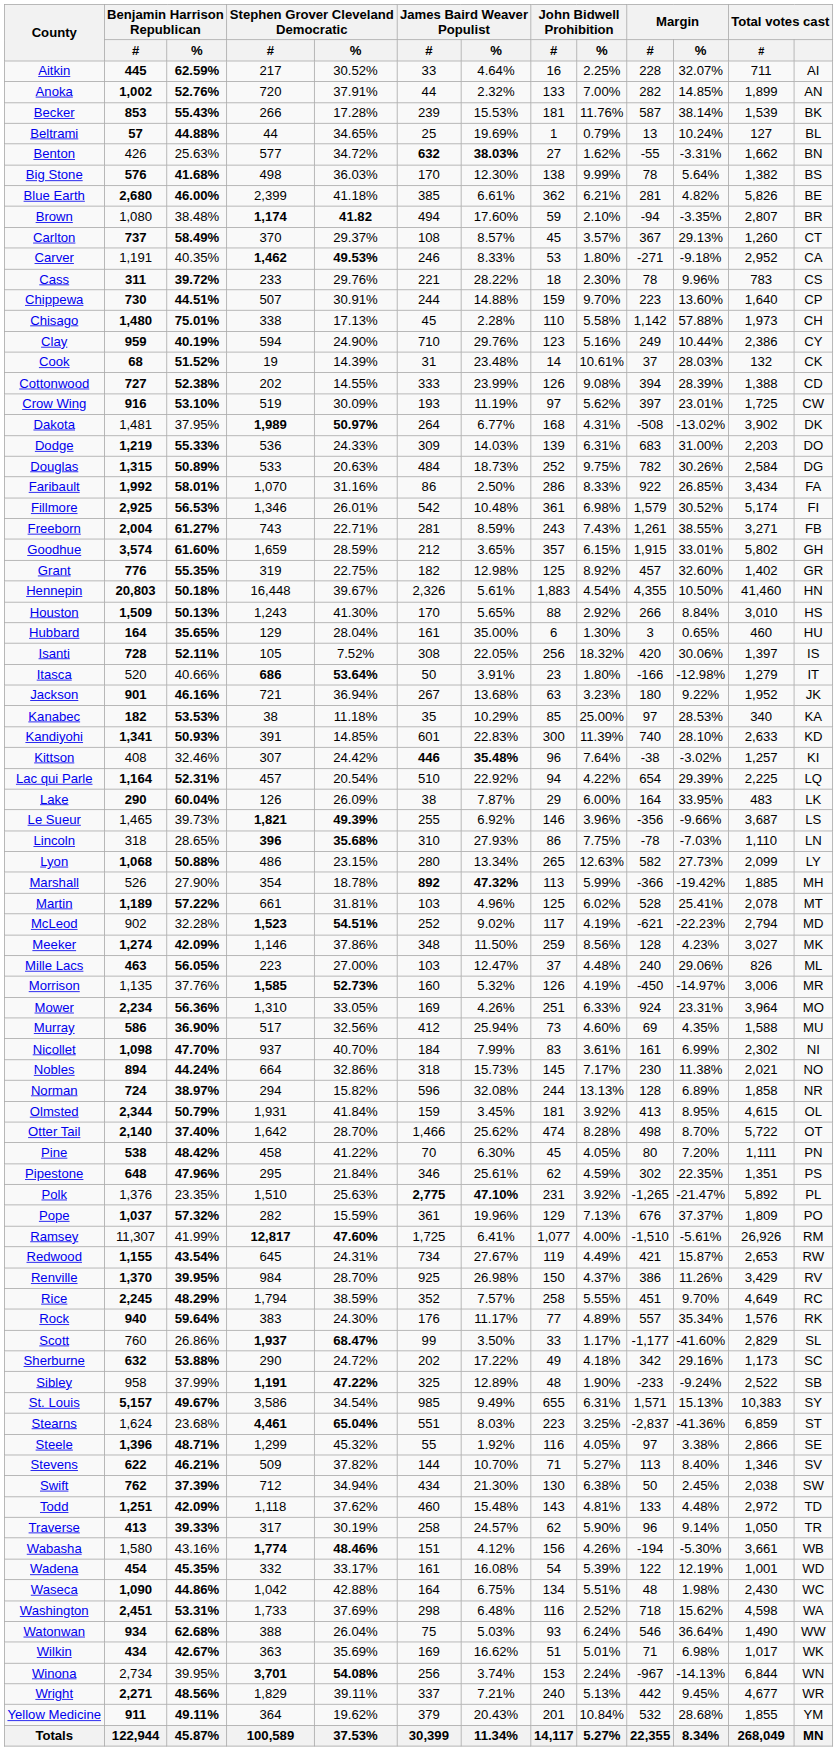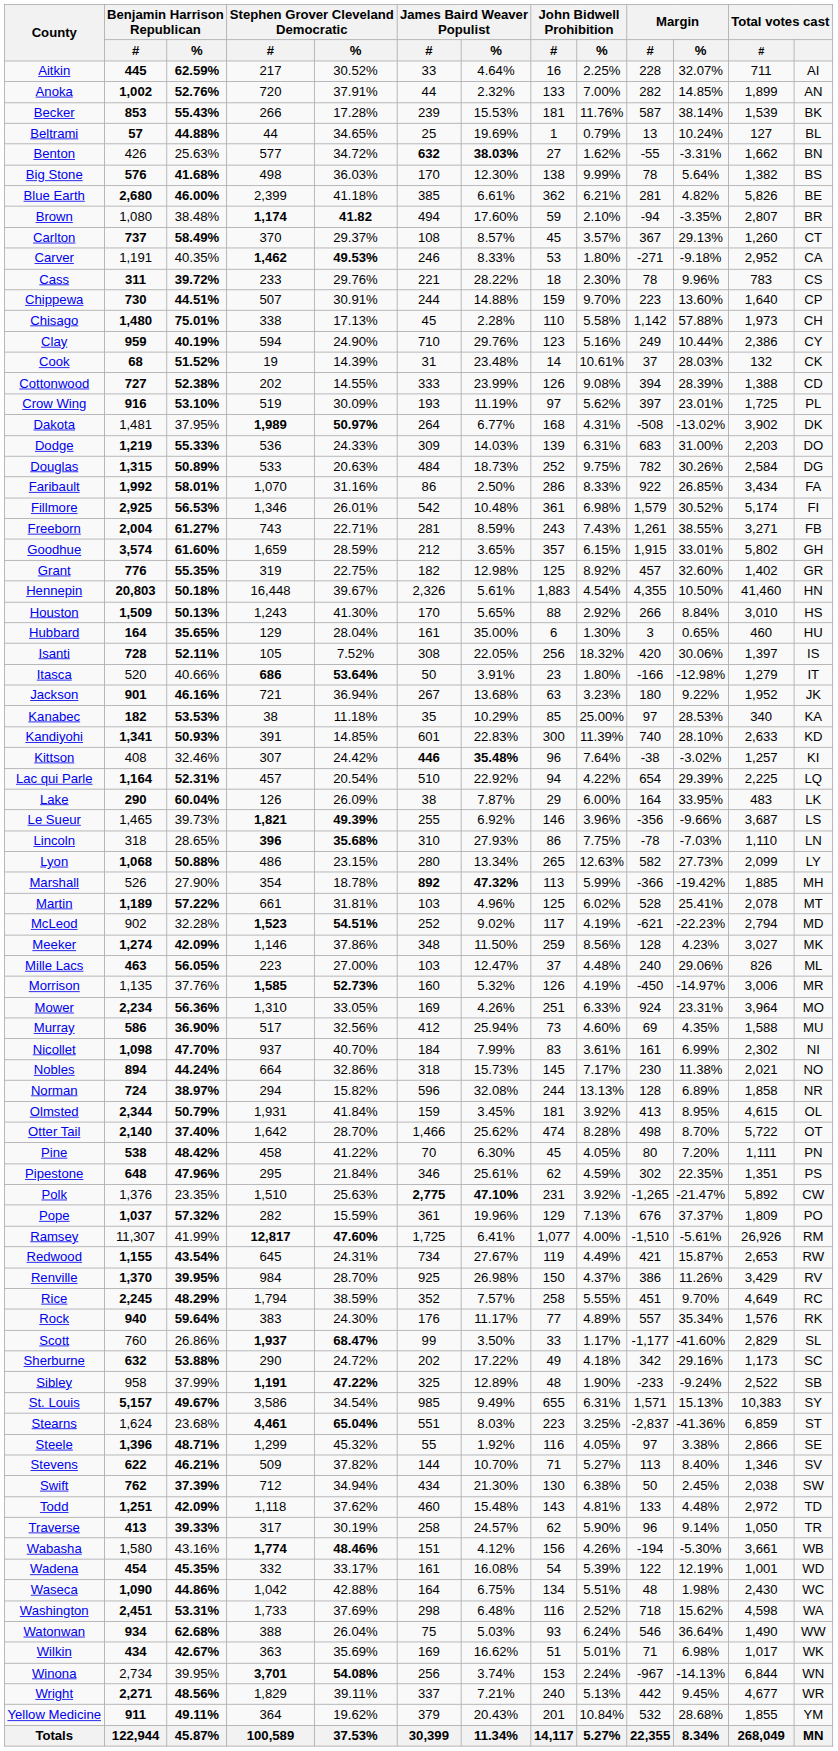(813, 404) CW -> (813, 404) PL
(813, 1194) PL -> (813, 1194) CW
